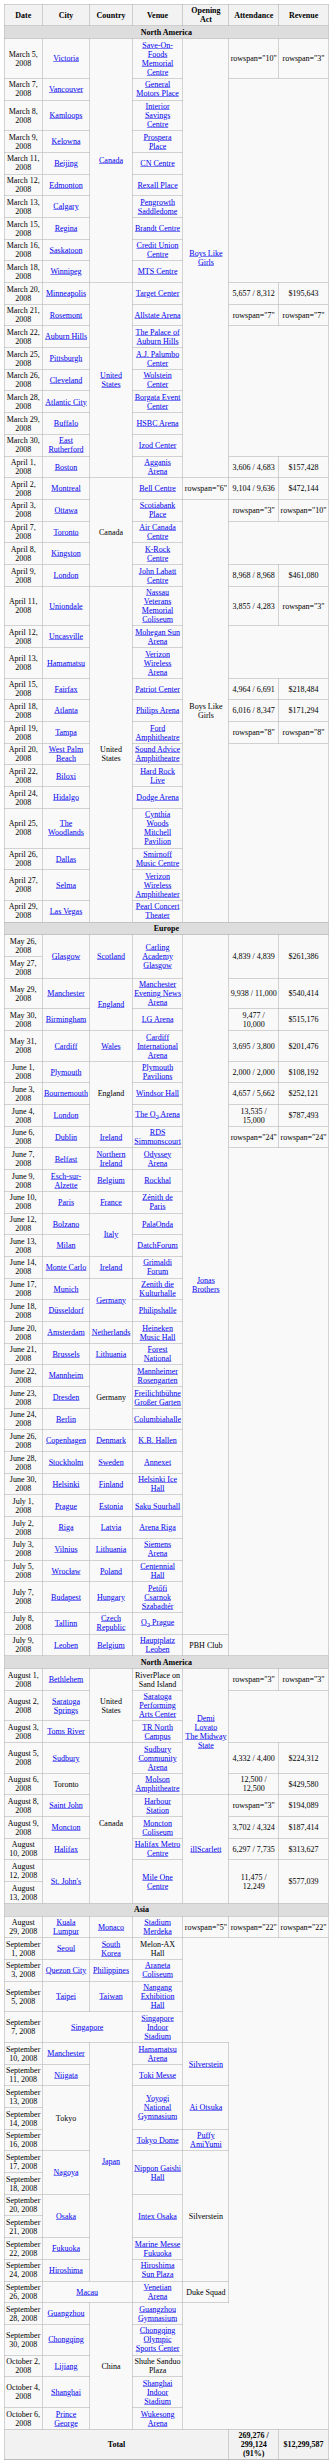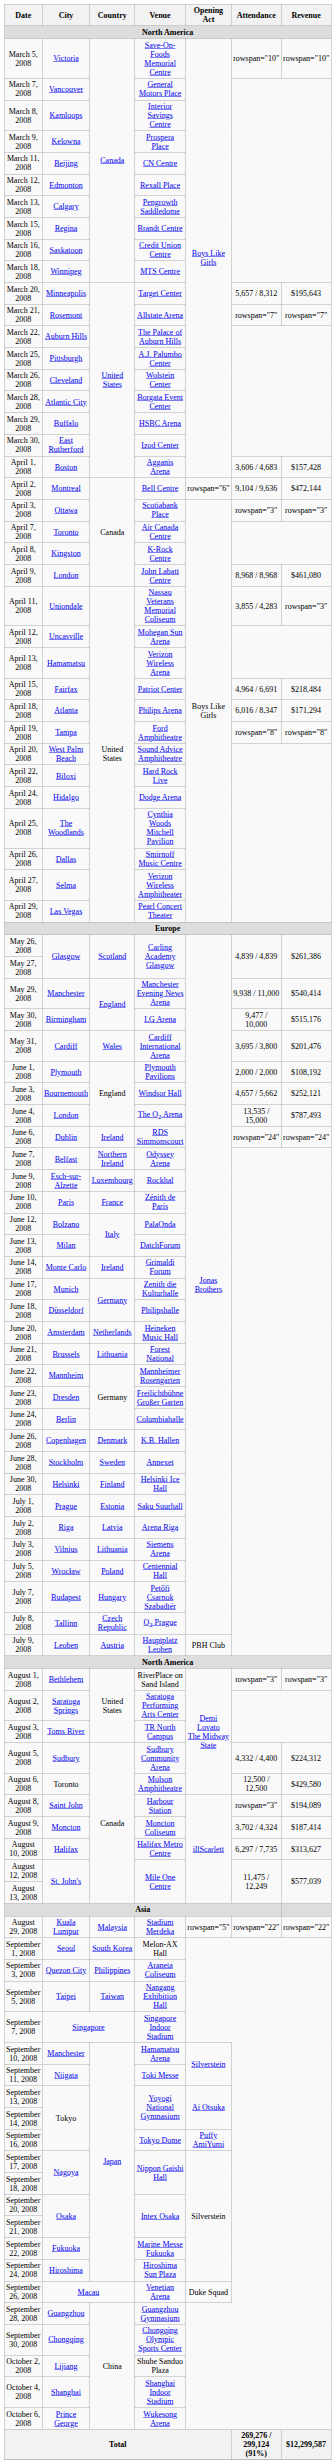(304, 58) rowspan="3" -> (306, 58) rowspan="10"
(304, 510) rowspan="10" -> (306, 510) rowspan="3"
(111, 1180) Belgium -> (112, 1180) Luxembourg
(111, 1645) Belgium -> (112, 1645) Austria
(111, 1927) Monaco -> (112, 1927) Malaysia
